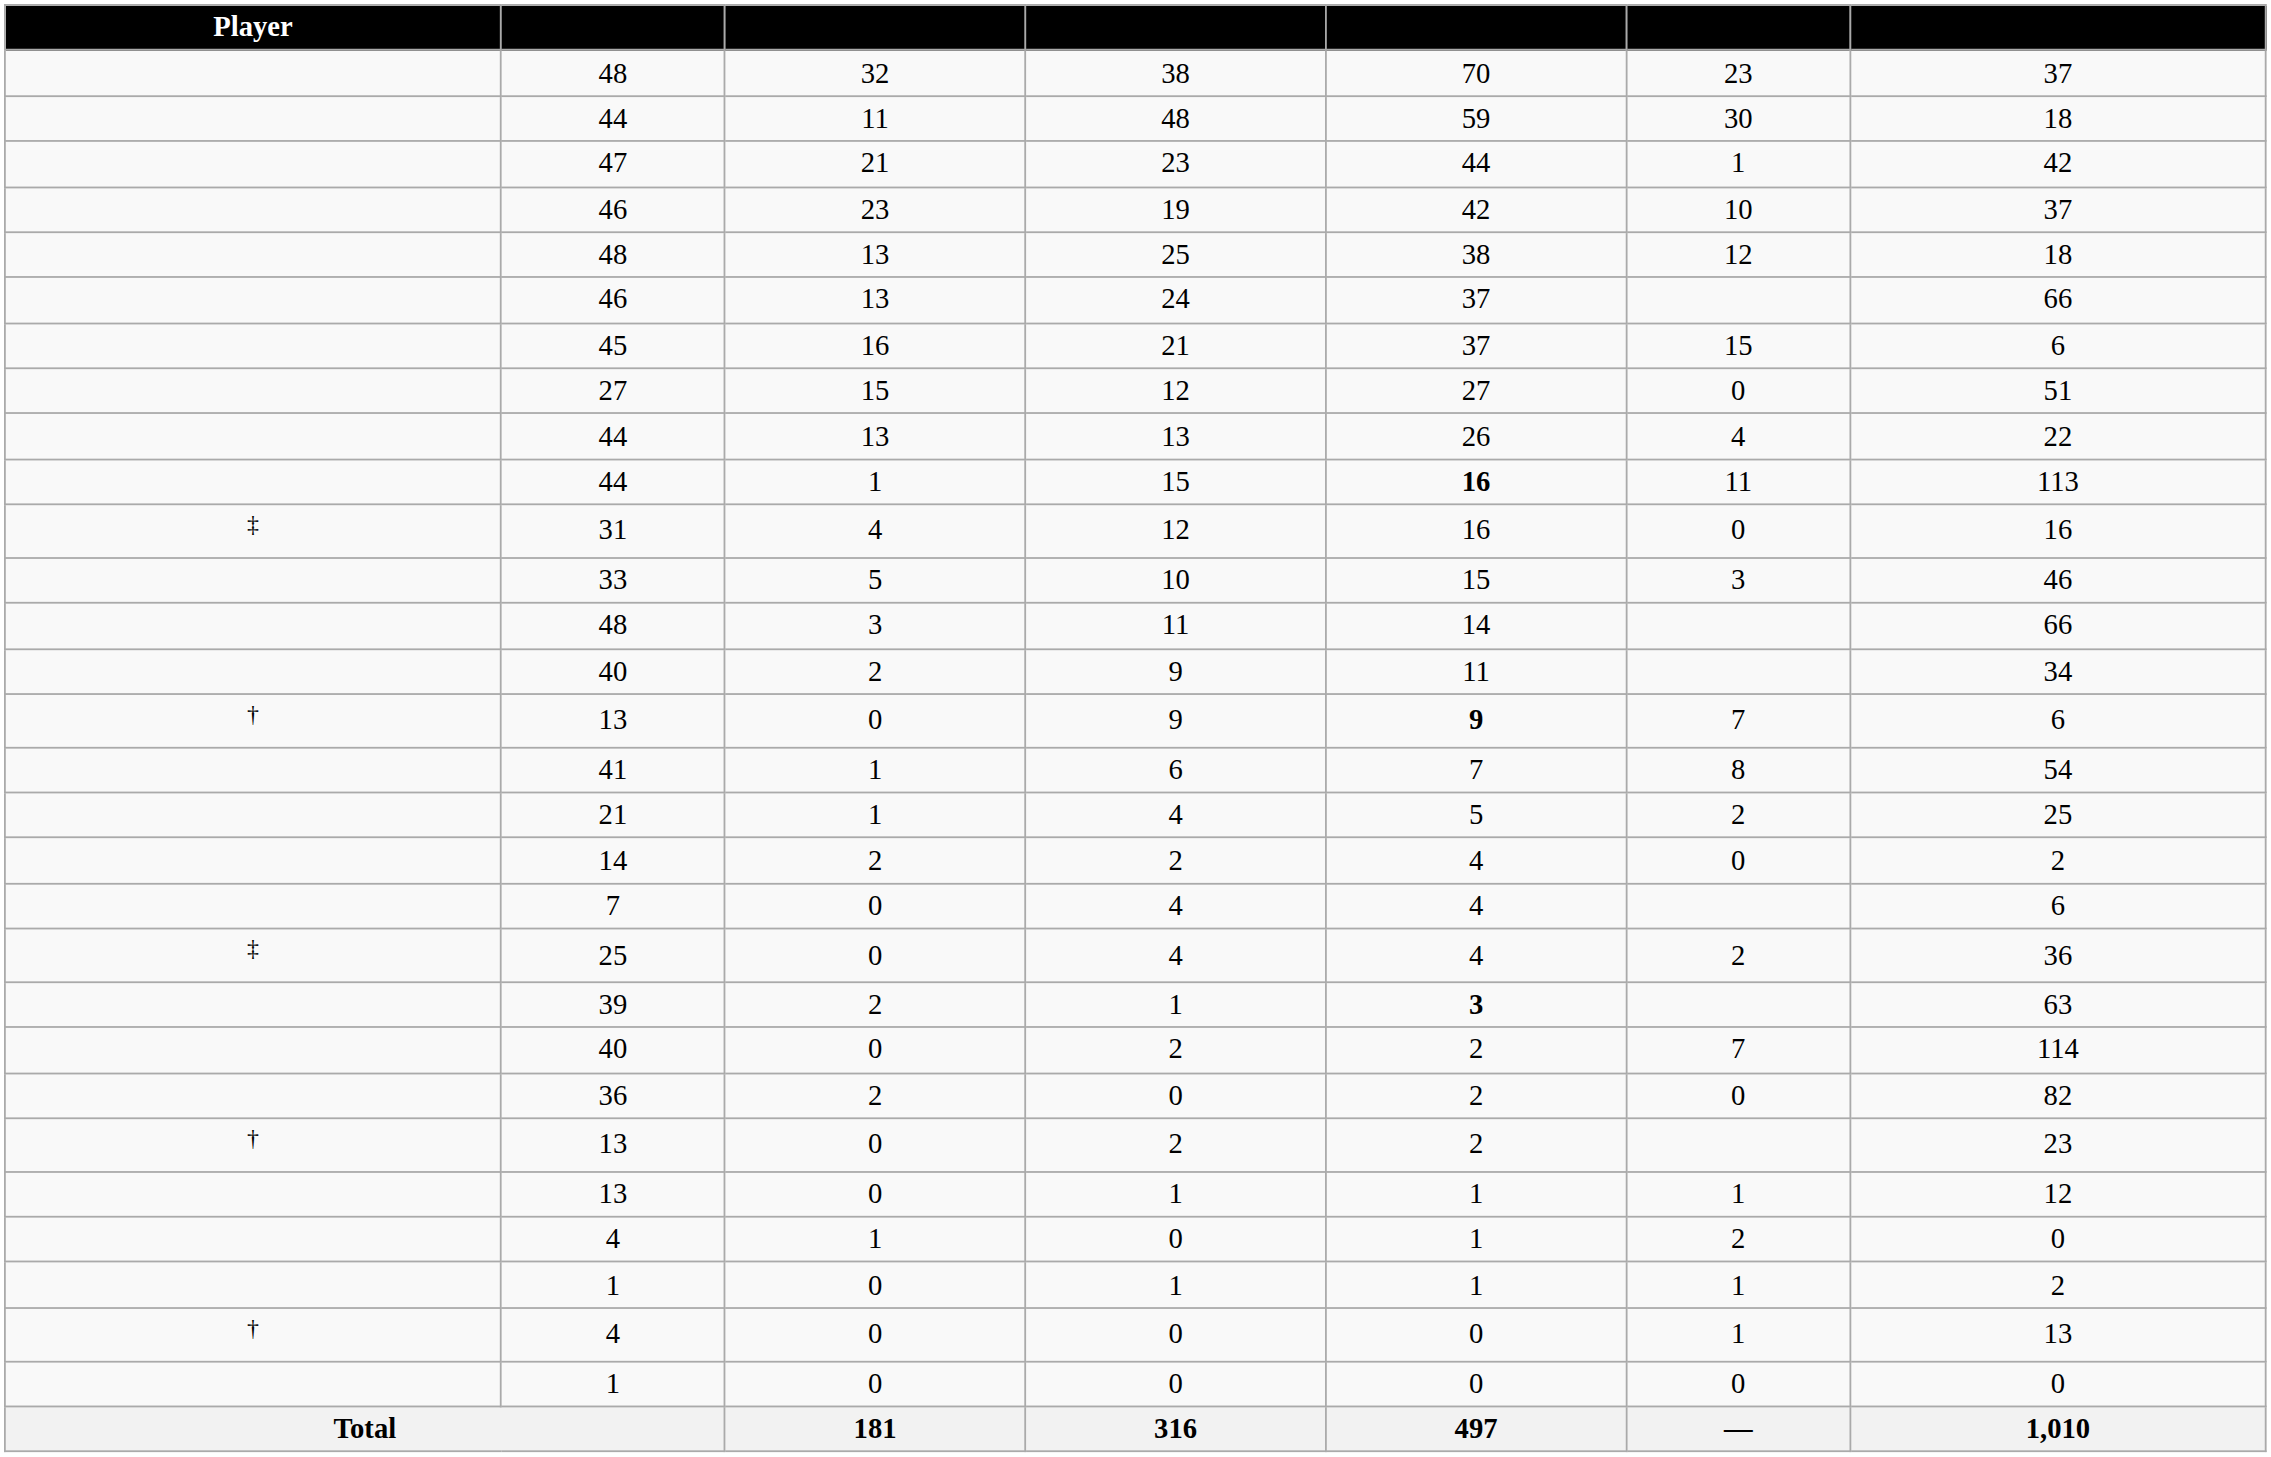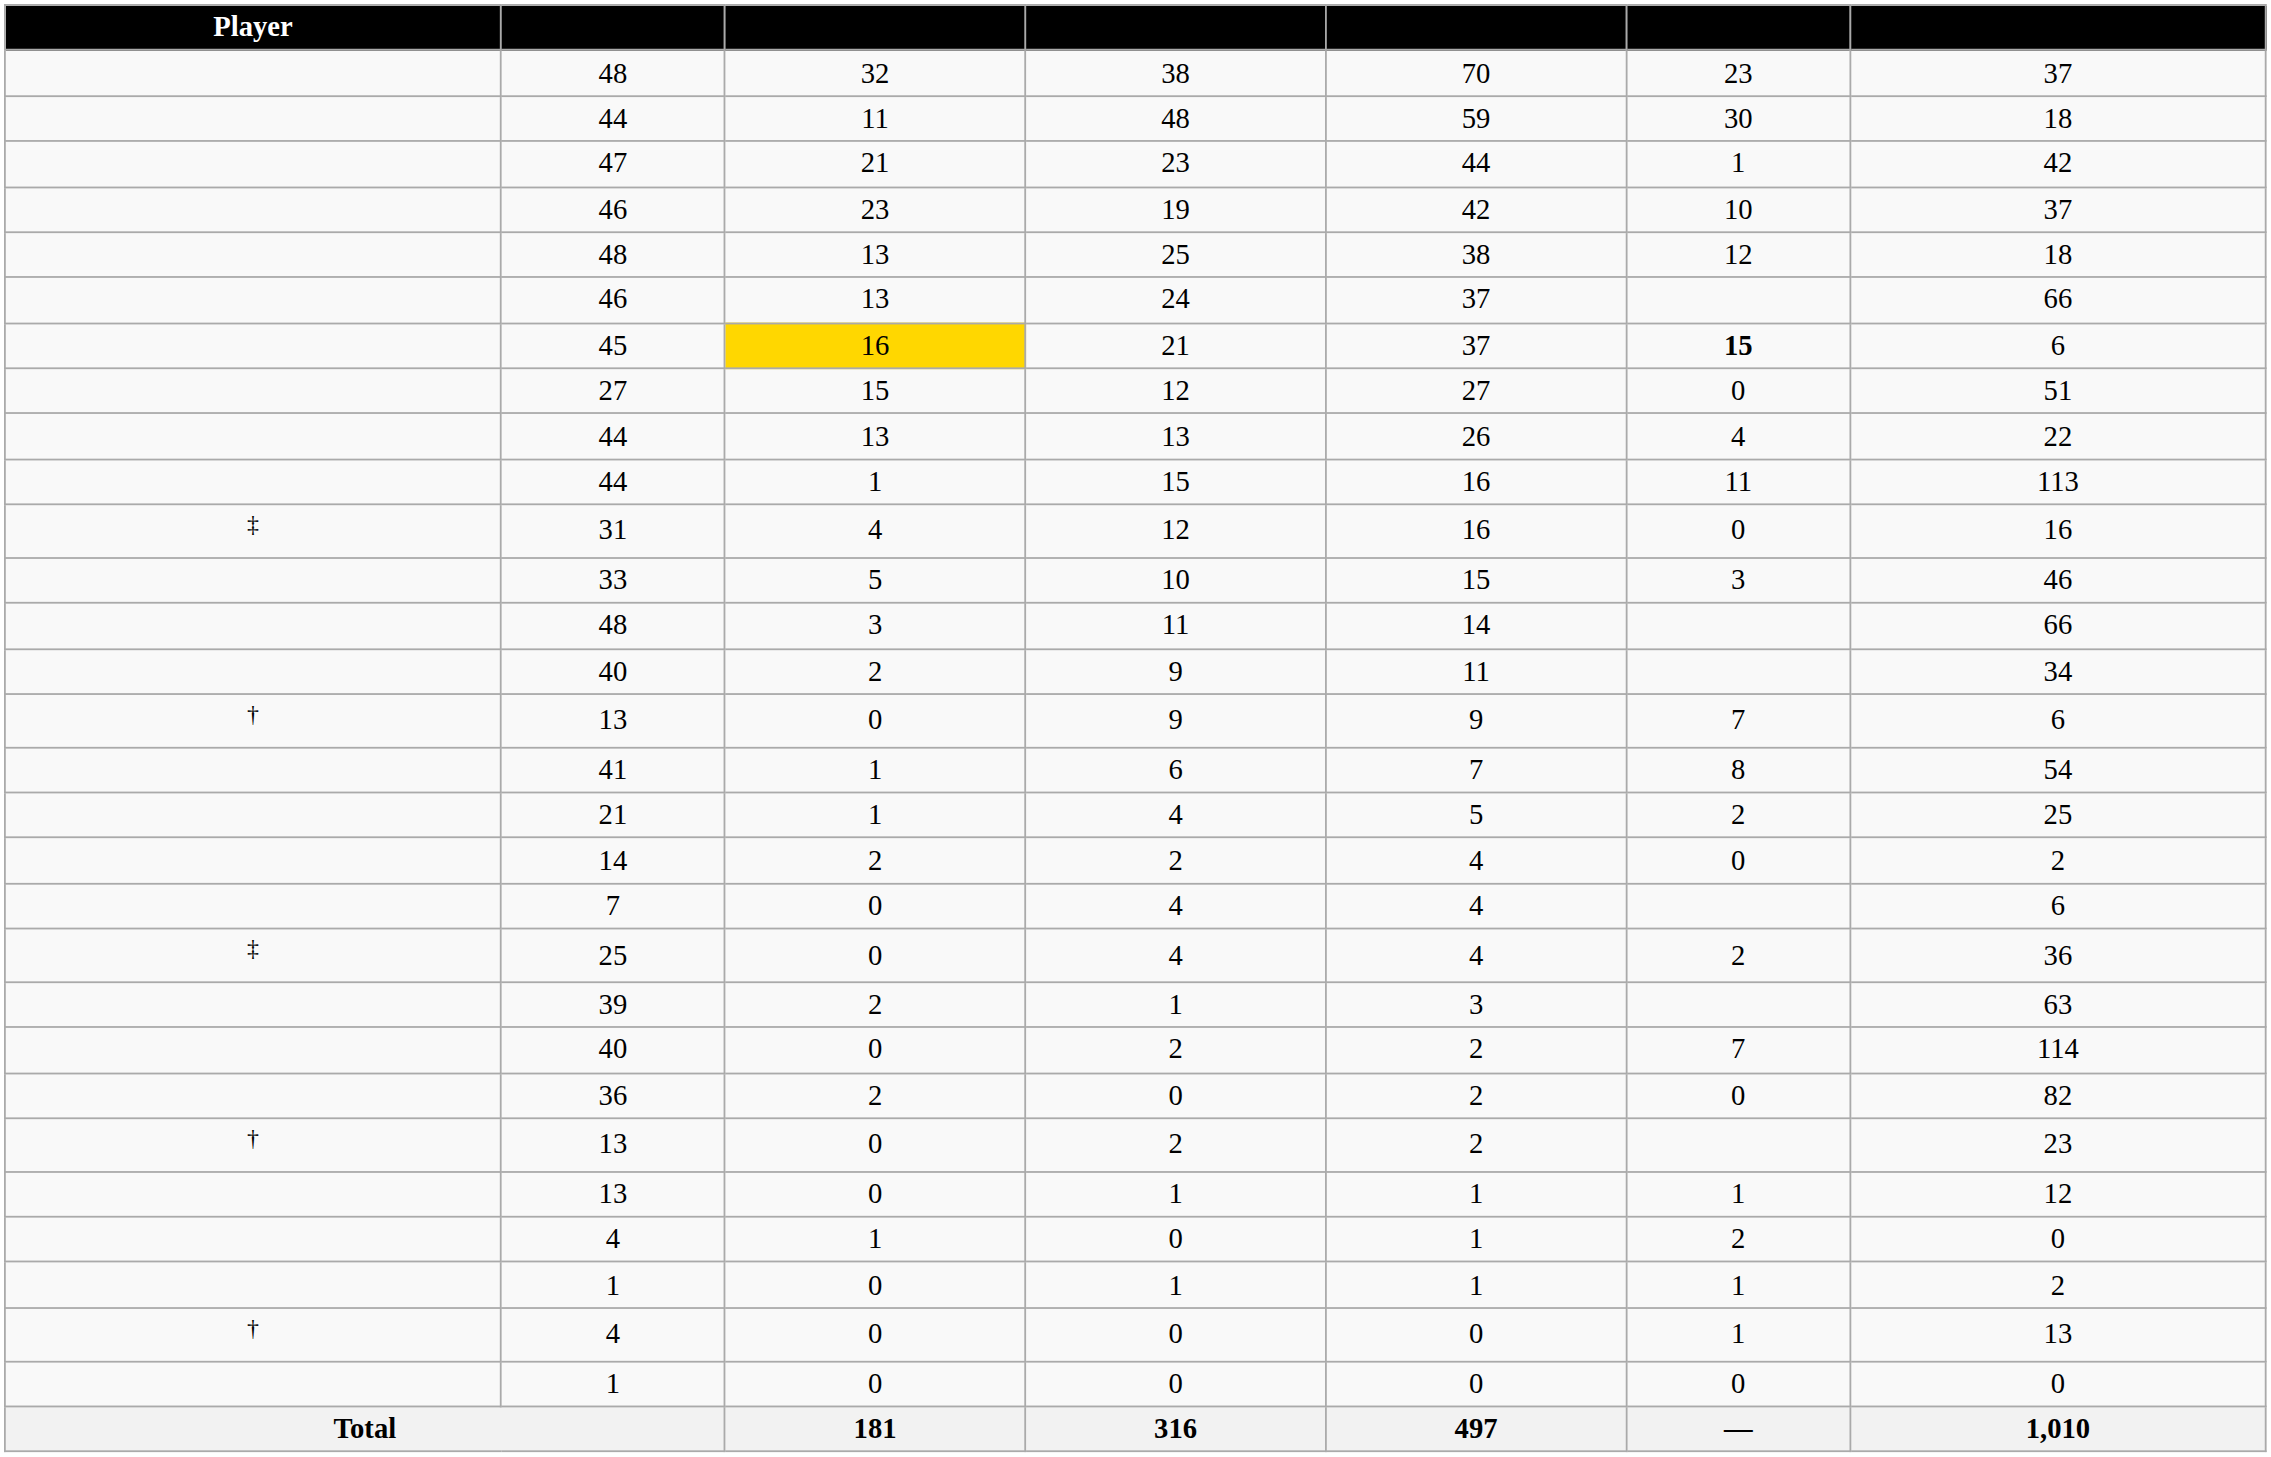(875, 345) no background -> (875, 345) gold background
(1738, 345) normal -> (1738, 345) bold
(1476, 481) bold -> (1476, 481) normal
(1476, 720) bold -> (1476, 720) normal
(1476, 1004) bold -> (1476, 1004) normal
